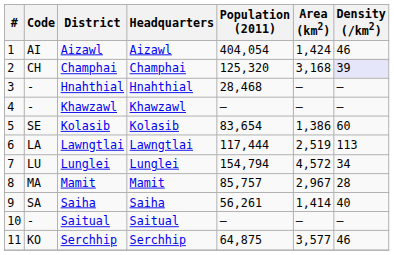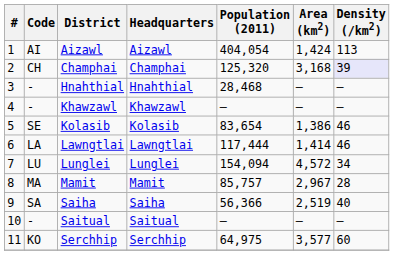(344, 50) 46 -> (347, 50) 113
(344, 126) 60 -> (344, 126) 46
(313, 145) 2,519 -> (313, 145) 1,414
(347, 145) 113 -> (344, 145) 46
(244, 164) 154,794 -> (244, 164) 154,094
(241, 202) 56,261 -> (241, 202) 56,366
(313, 202) 1,414 -> (313, 202) 2,519
(241, 240) 64,875 -> (241, 240) 64,975
(344, 240) 46 -> (344, 240) 60
